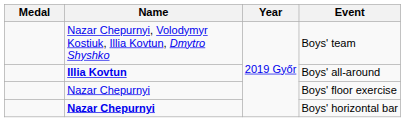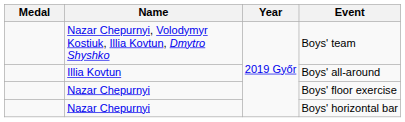(97, 73) bold -> (94, 73) normal
(111, 108) bold -> (109, 108) normal
